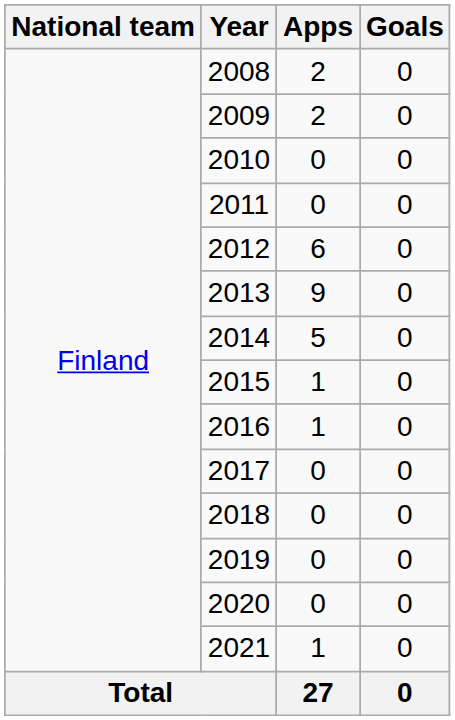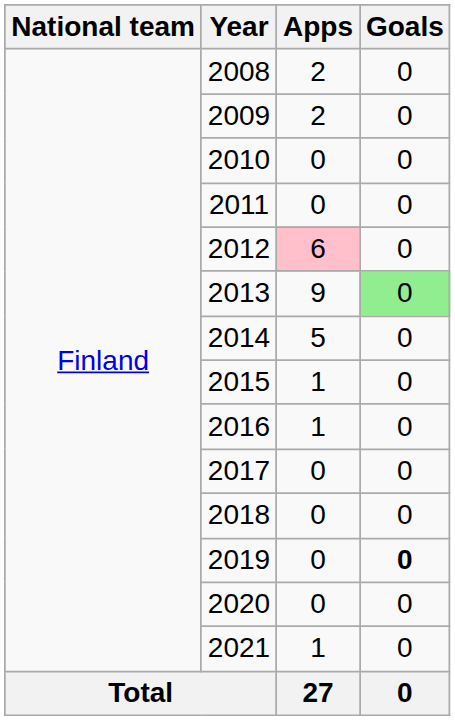(318, 248) no background -> (318, 248) pink background
(405, 293) no background -> (405, 293) lightgreen background
(405, 559) normal -> (405, 559) bold
